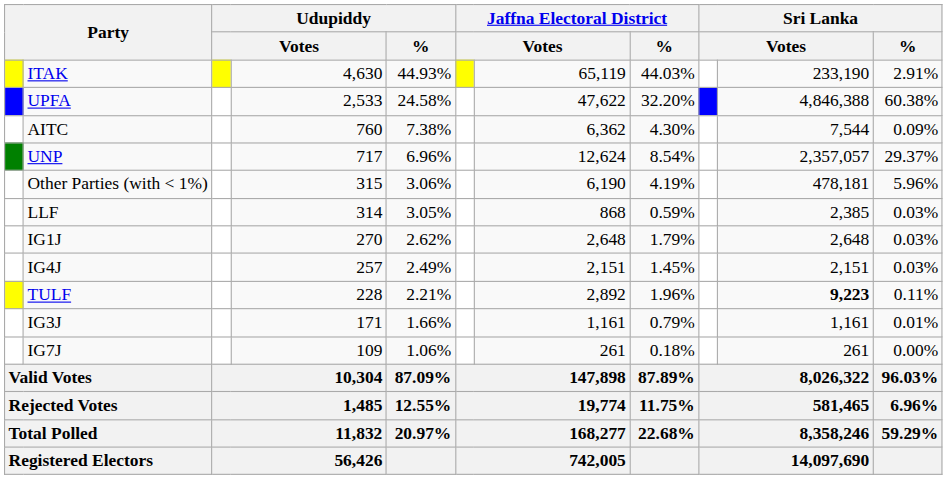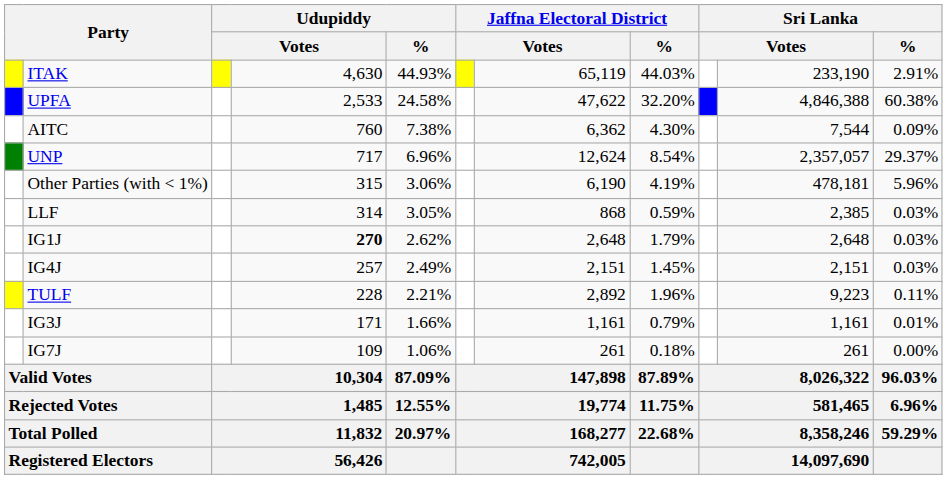(369, 239) normal -> (369, 239) bold
(850, 294) bold -> (850, 294) normal
